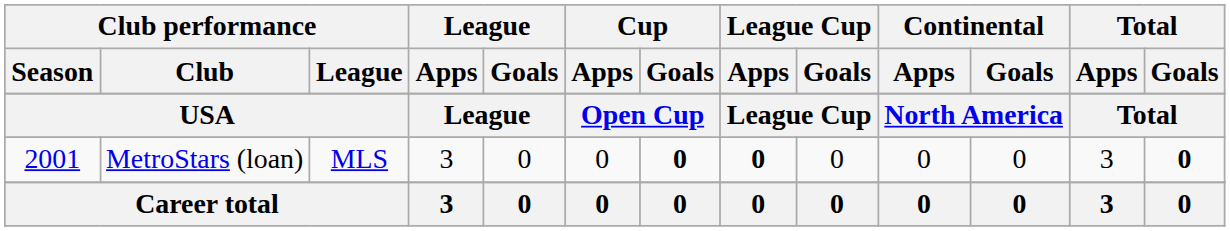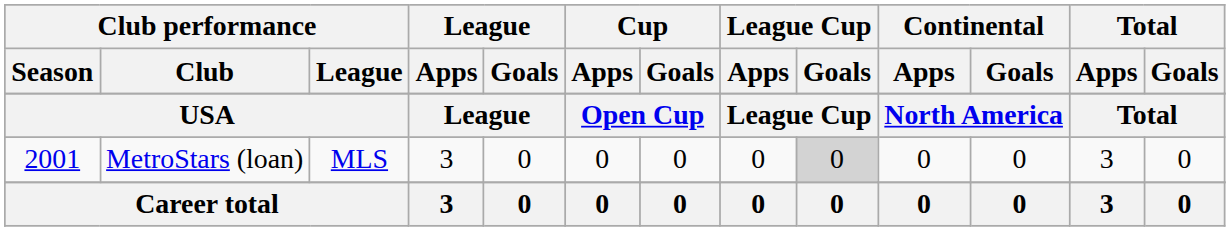(680, 159) bold -> (680, 159) normal
(758, 159) bold -> (758, 159) normal
(837, 159) no background -> (837, 159) lightgrey background
(1185, 159) bold -> (1185, 159) normal
